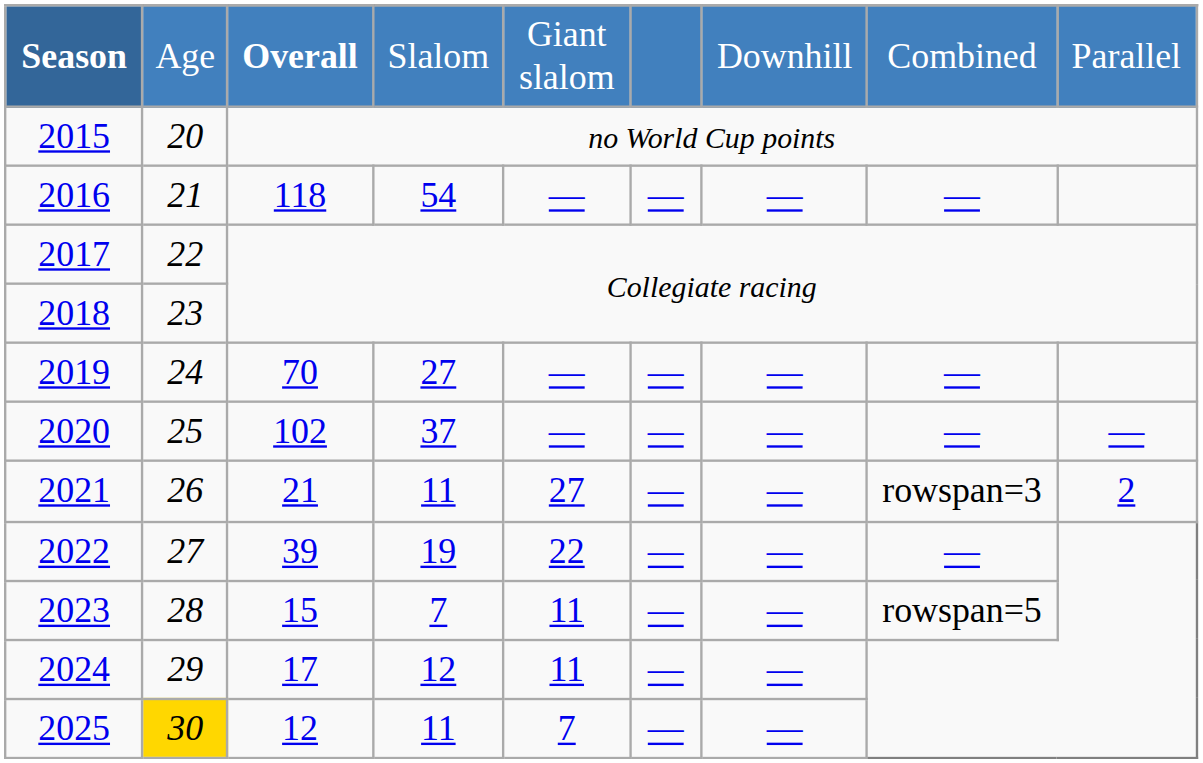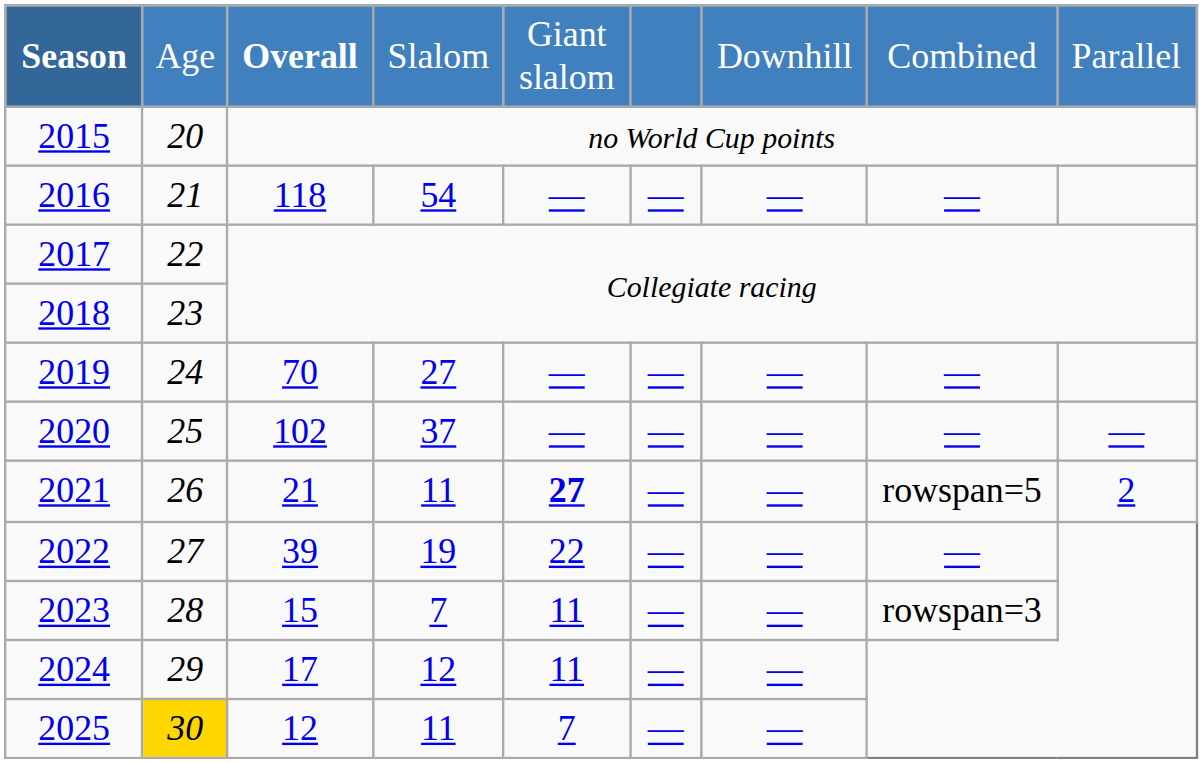(567, 490) normal -> (567, 490) bold
(962, 490) rowspan=3 -> (962, 490) rowspan=5
(962, 609) rowspan=5 -> (962, 609) rowspan=3
